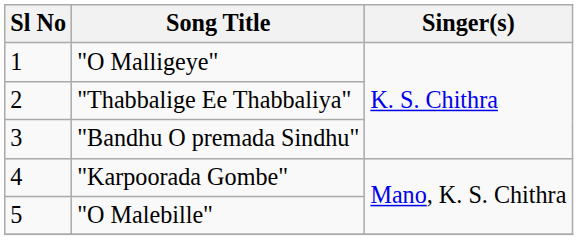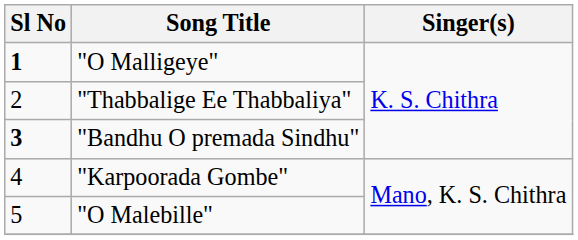(16, 61) normal -> (16, 61) bold
(16, 138) normal -> (16, 138) bold
